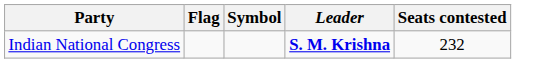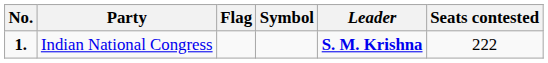+ column: (21, 17)
(452, 44) 232 -> (485, 44) 222
